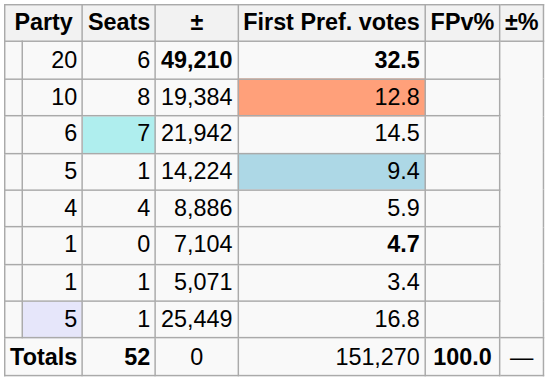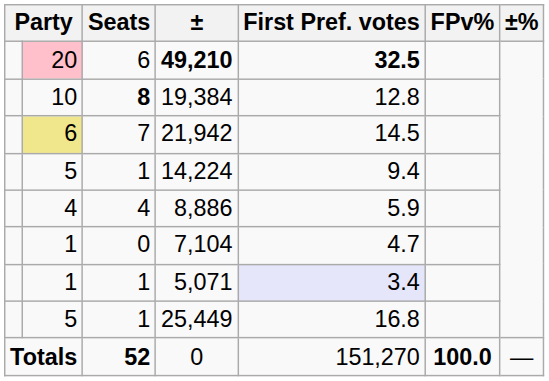(64, 60) no background -> (64, 60) pink background
(144, 97) normal -> (144, 97) bold
(397, 97) lightsalmon background -> (397, 97) no background
(71, 134) no background -> (71, 134) khaki background
(144, 134) paleturquoise background -> (144, 134) no background
(404, 171) lightblue background -> (404, 171) no background
(404, 245) bold -> (404, 245) normal
(404, 282) no background -> (404, 282) lavender background
(71, 319) lavender background -> (71, 319) no background
